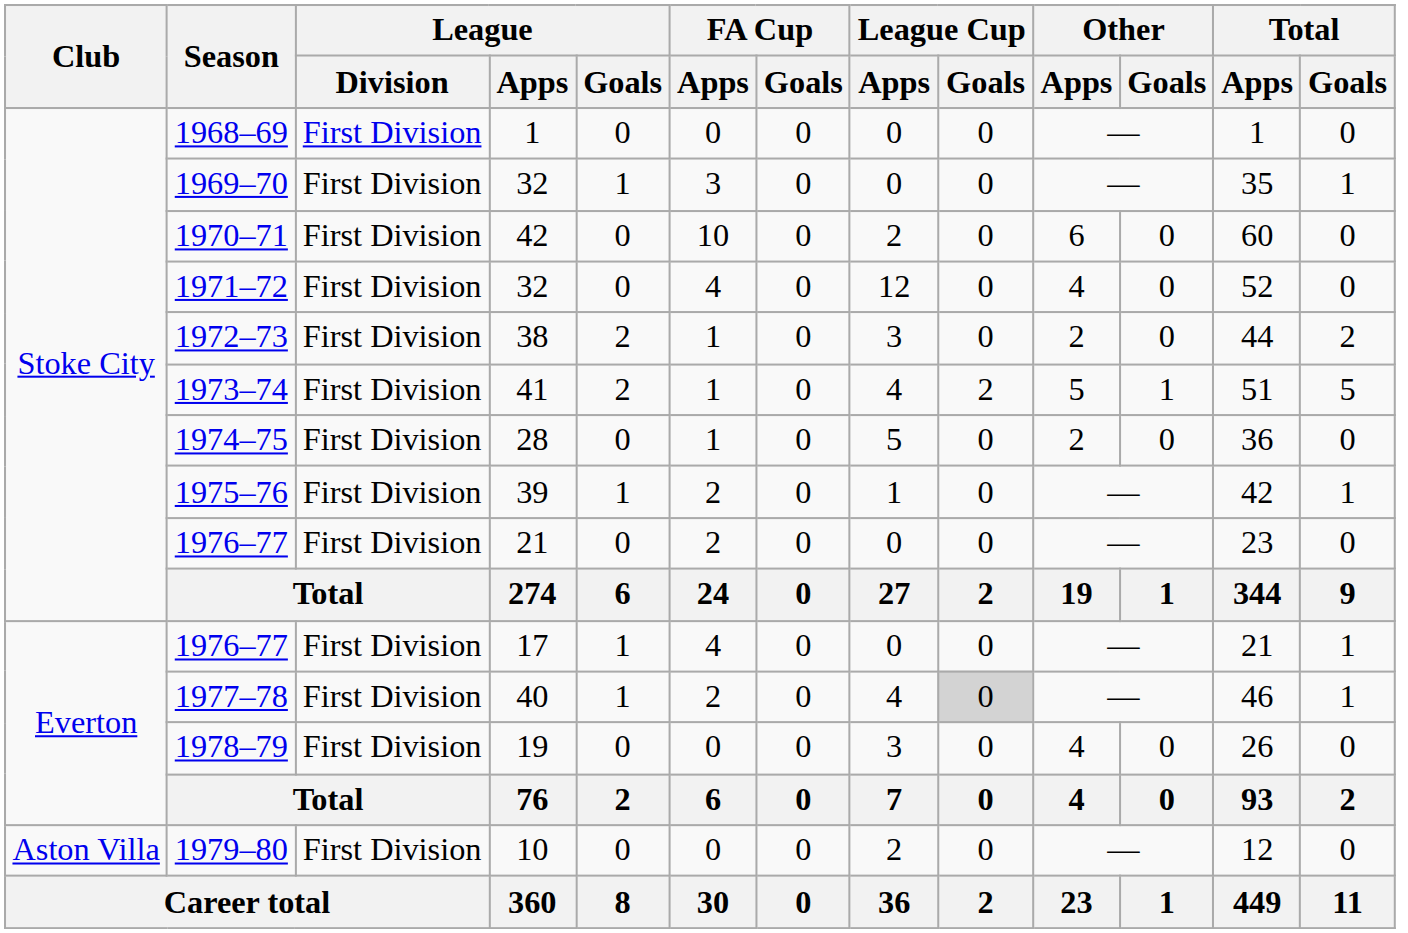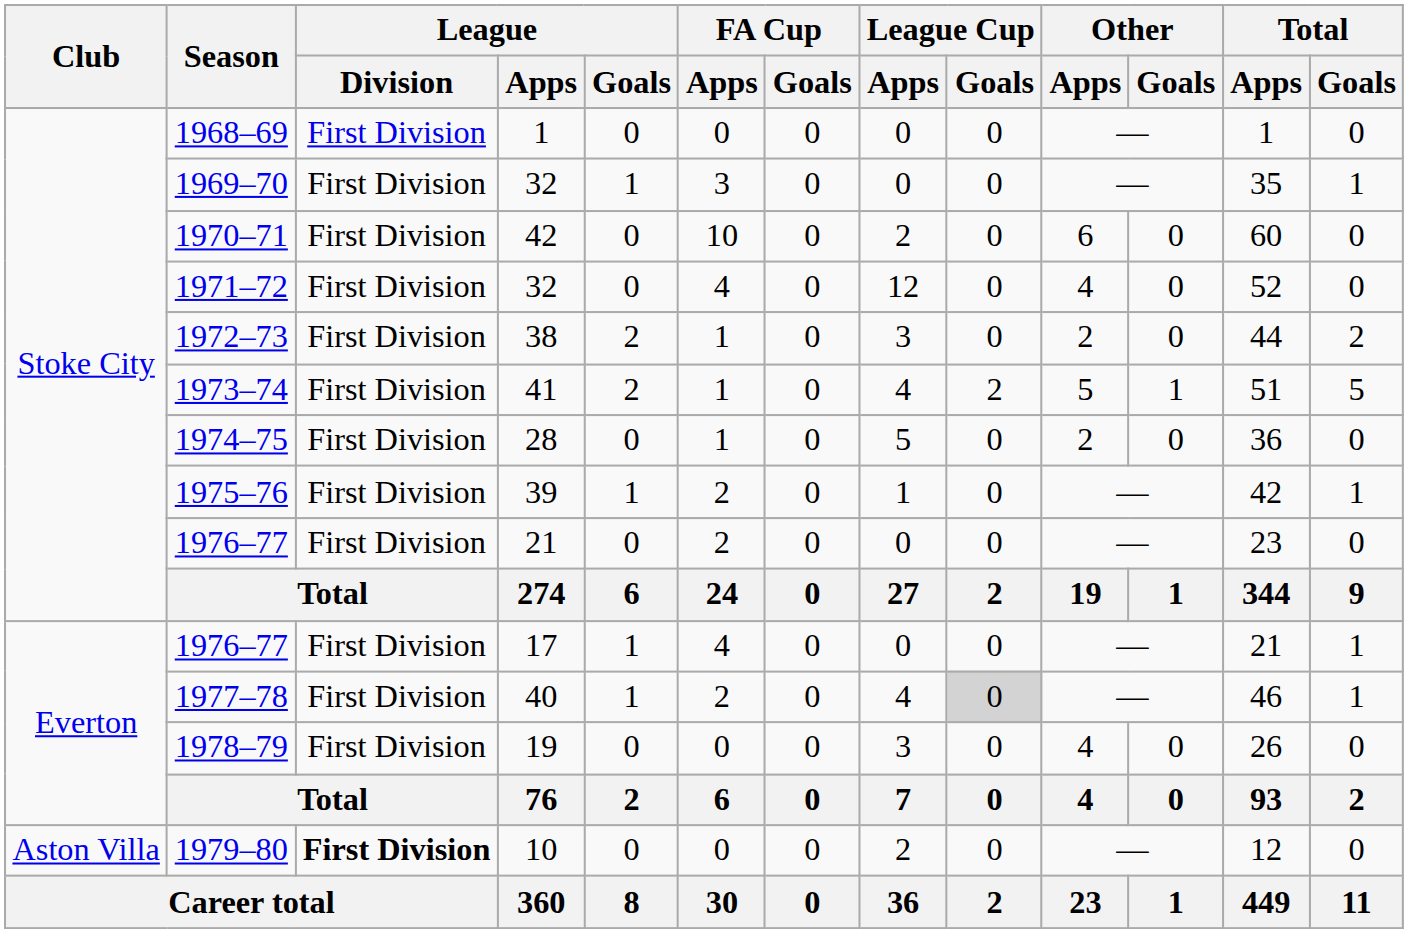(392, 850) normal -> (397, 850) bold
